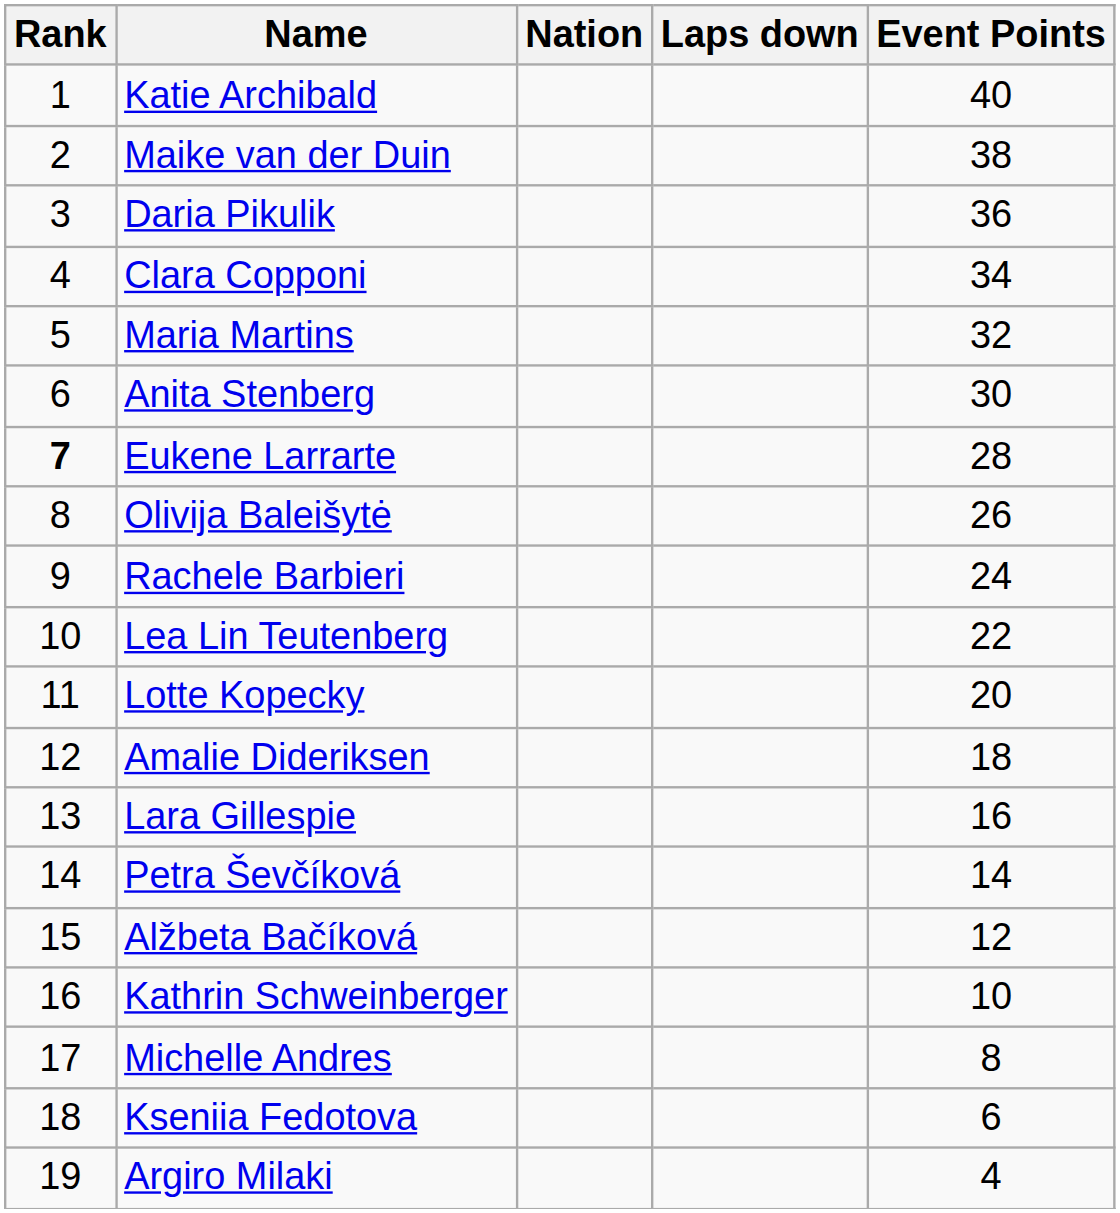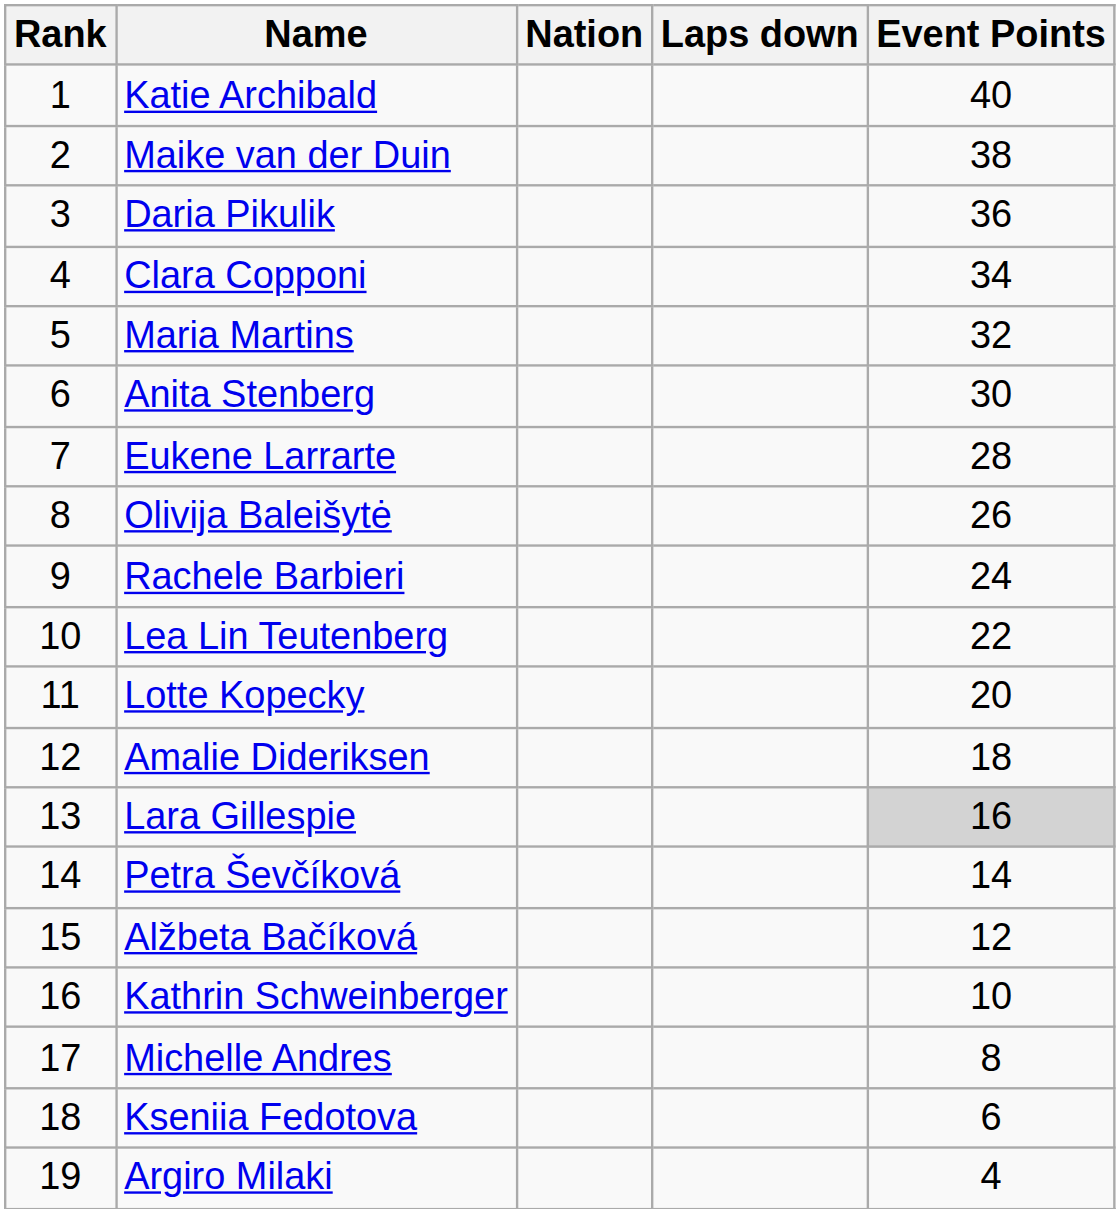(60, 455) bold -> (60, 455) normal
(991, 816) no background -> (991, 816) lightgrey background
